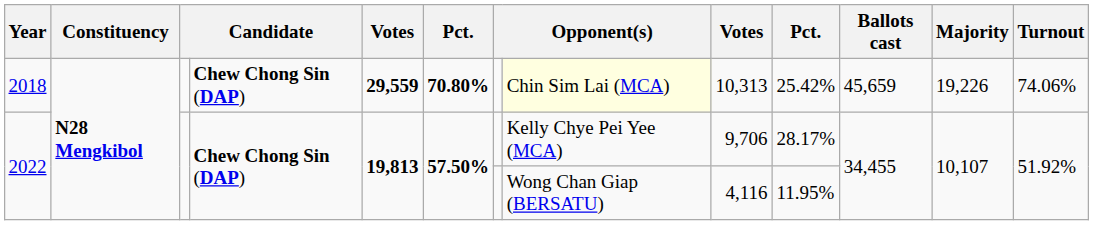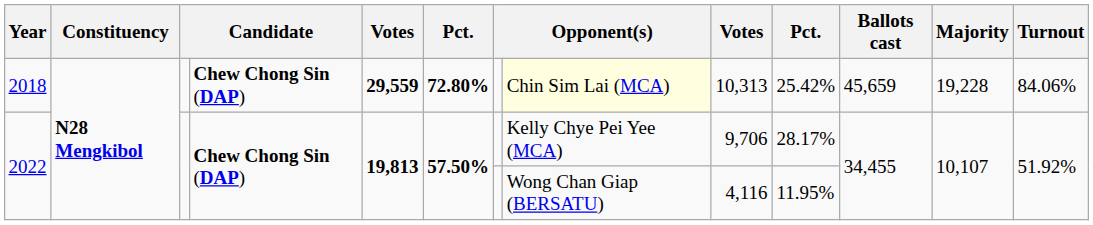(458, 85) 70.80% -> (458, 85) 72.80%
(962, 85) 19,226 -> (962, 85) 19,228
(1047, 85) 74.06% -> (1047, 85) 84.06%
